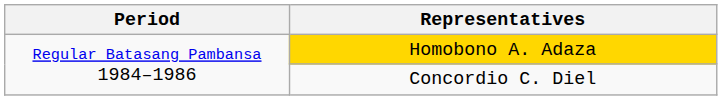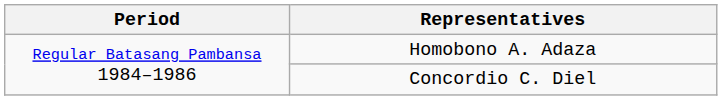(503, 50) gold background -> (503, 50) no background
